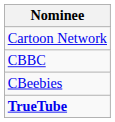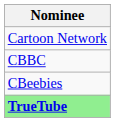(37, 106) no background -> (37, 106) lightgreen background
